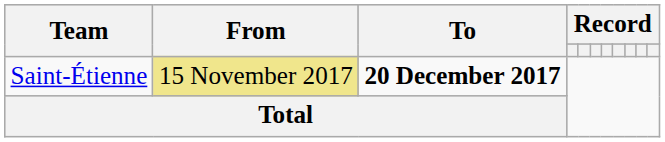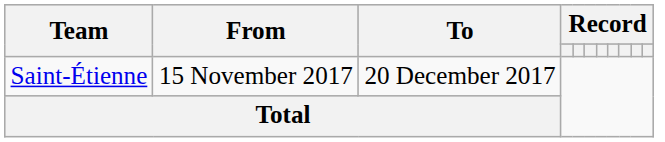(256, 75) khaki background -> (256, 75) no background
(463, 75) bold -> (460, 75) normal
